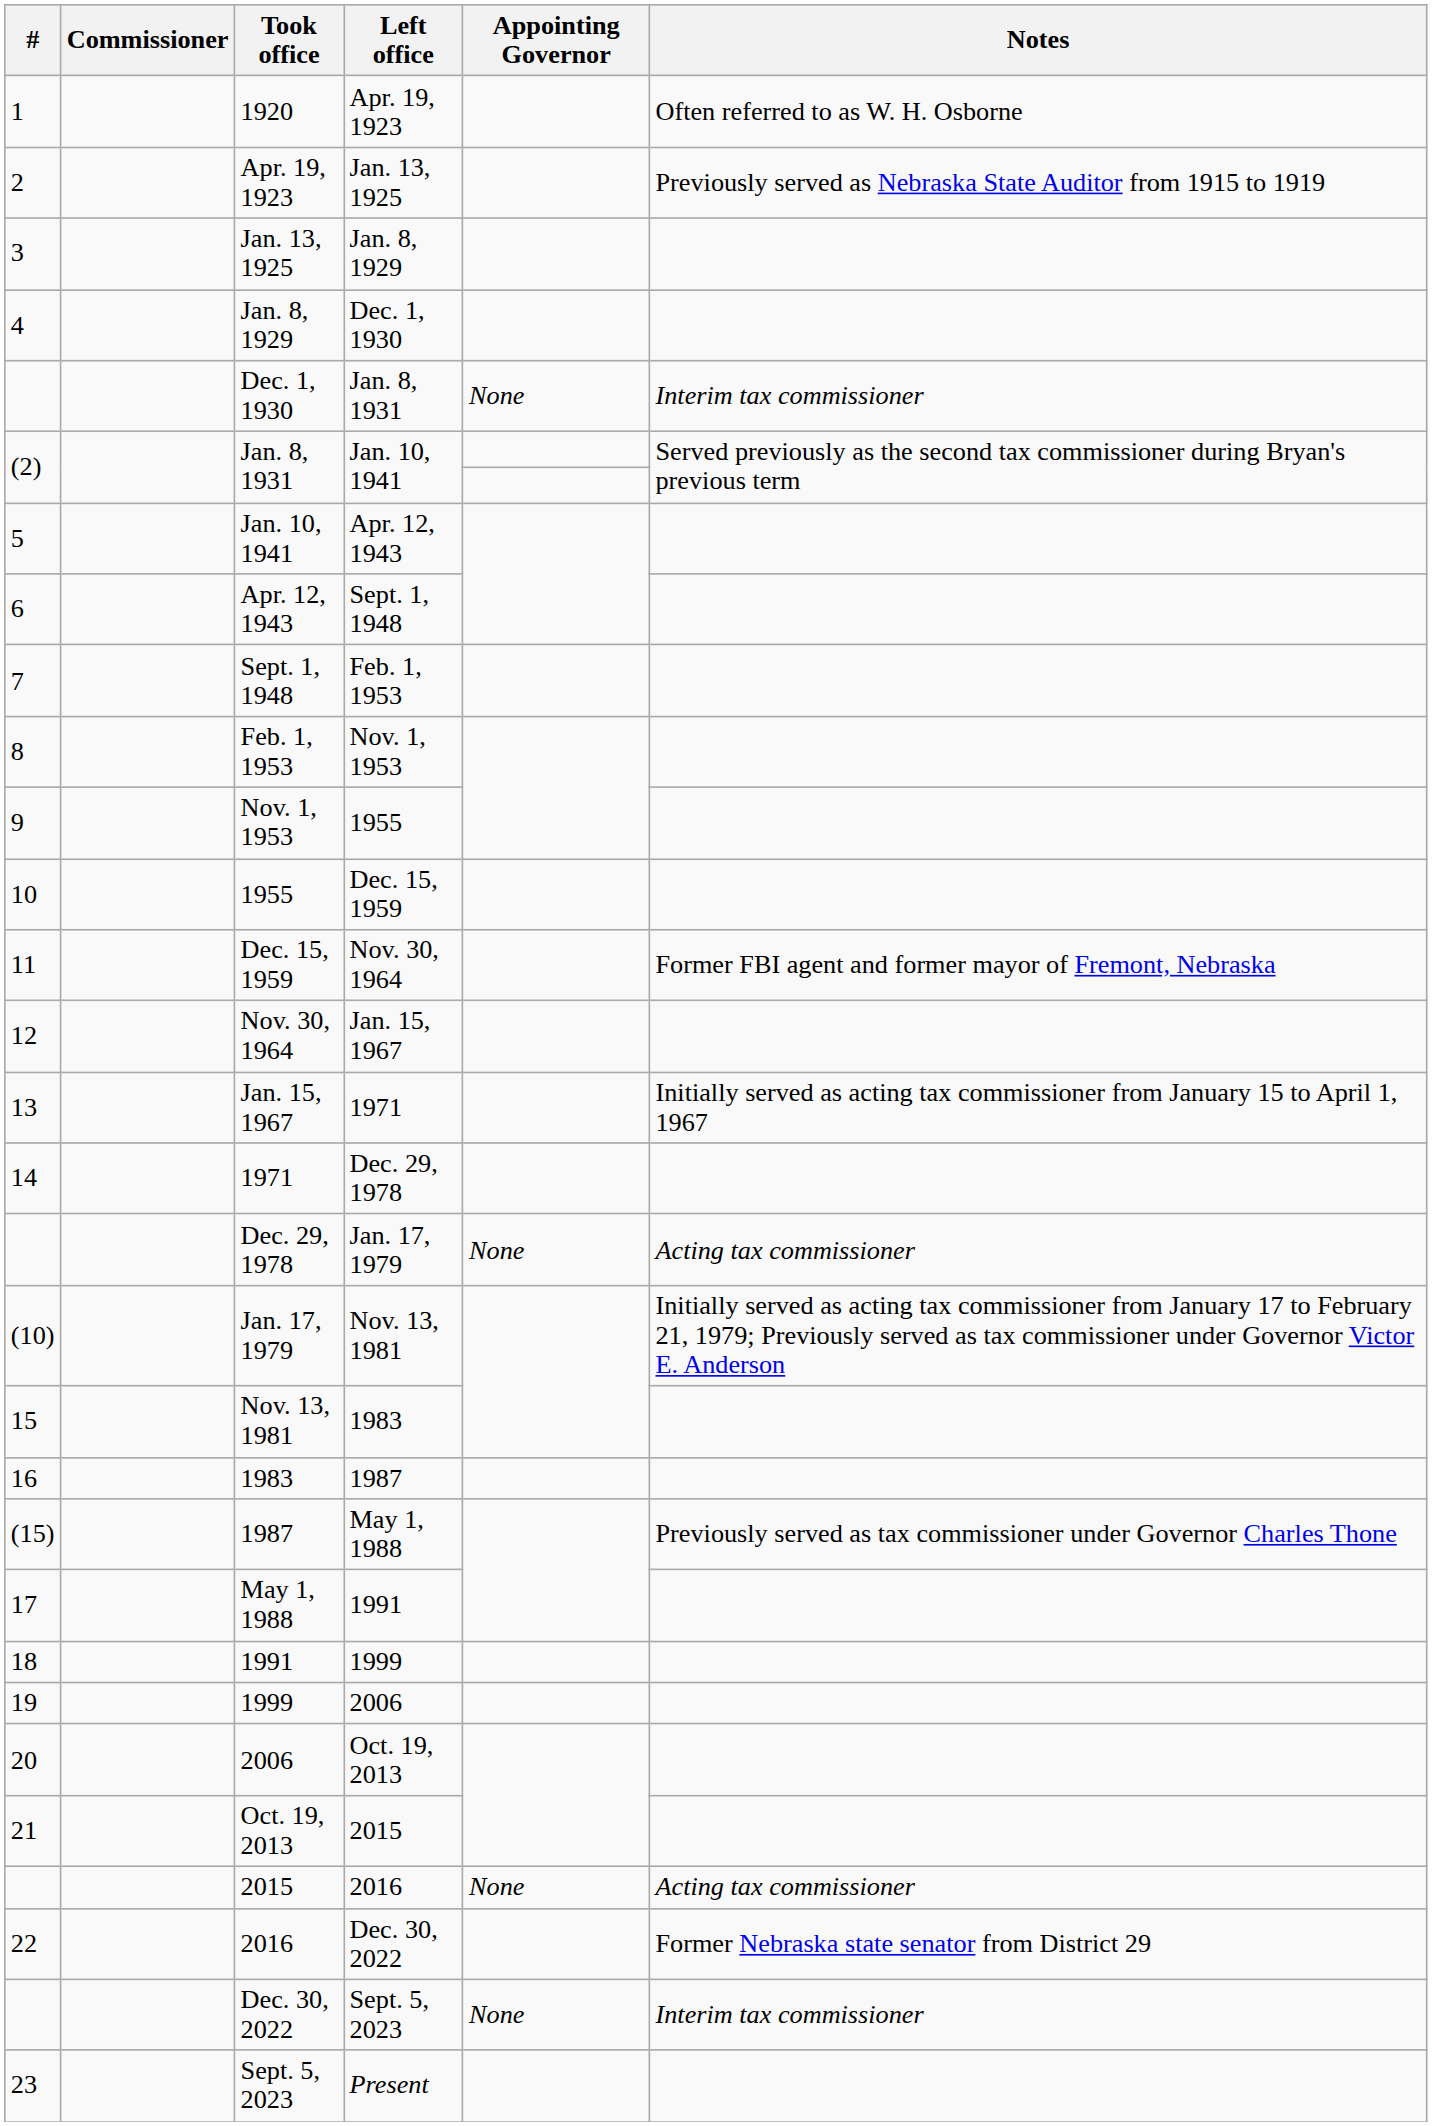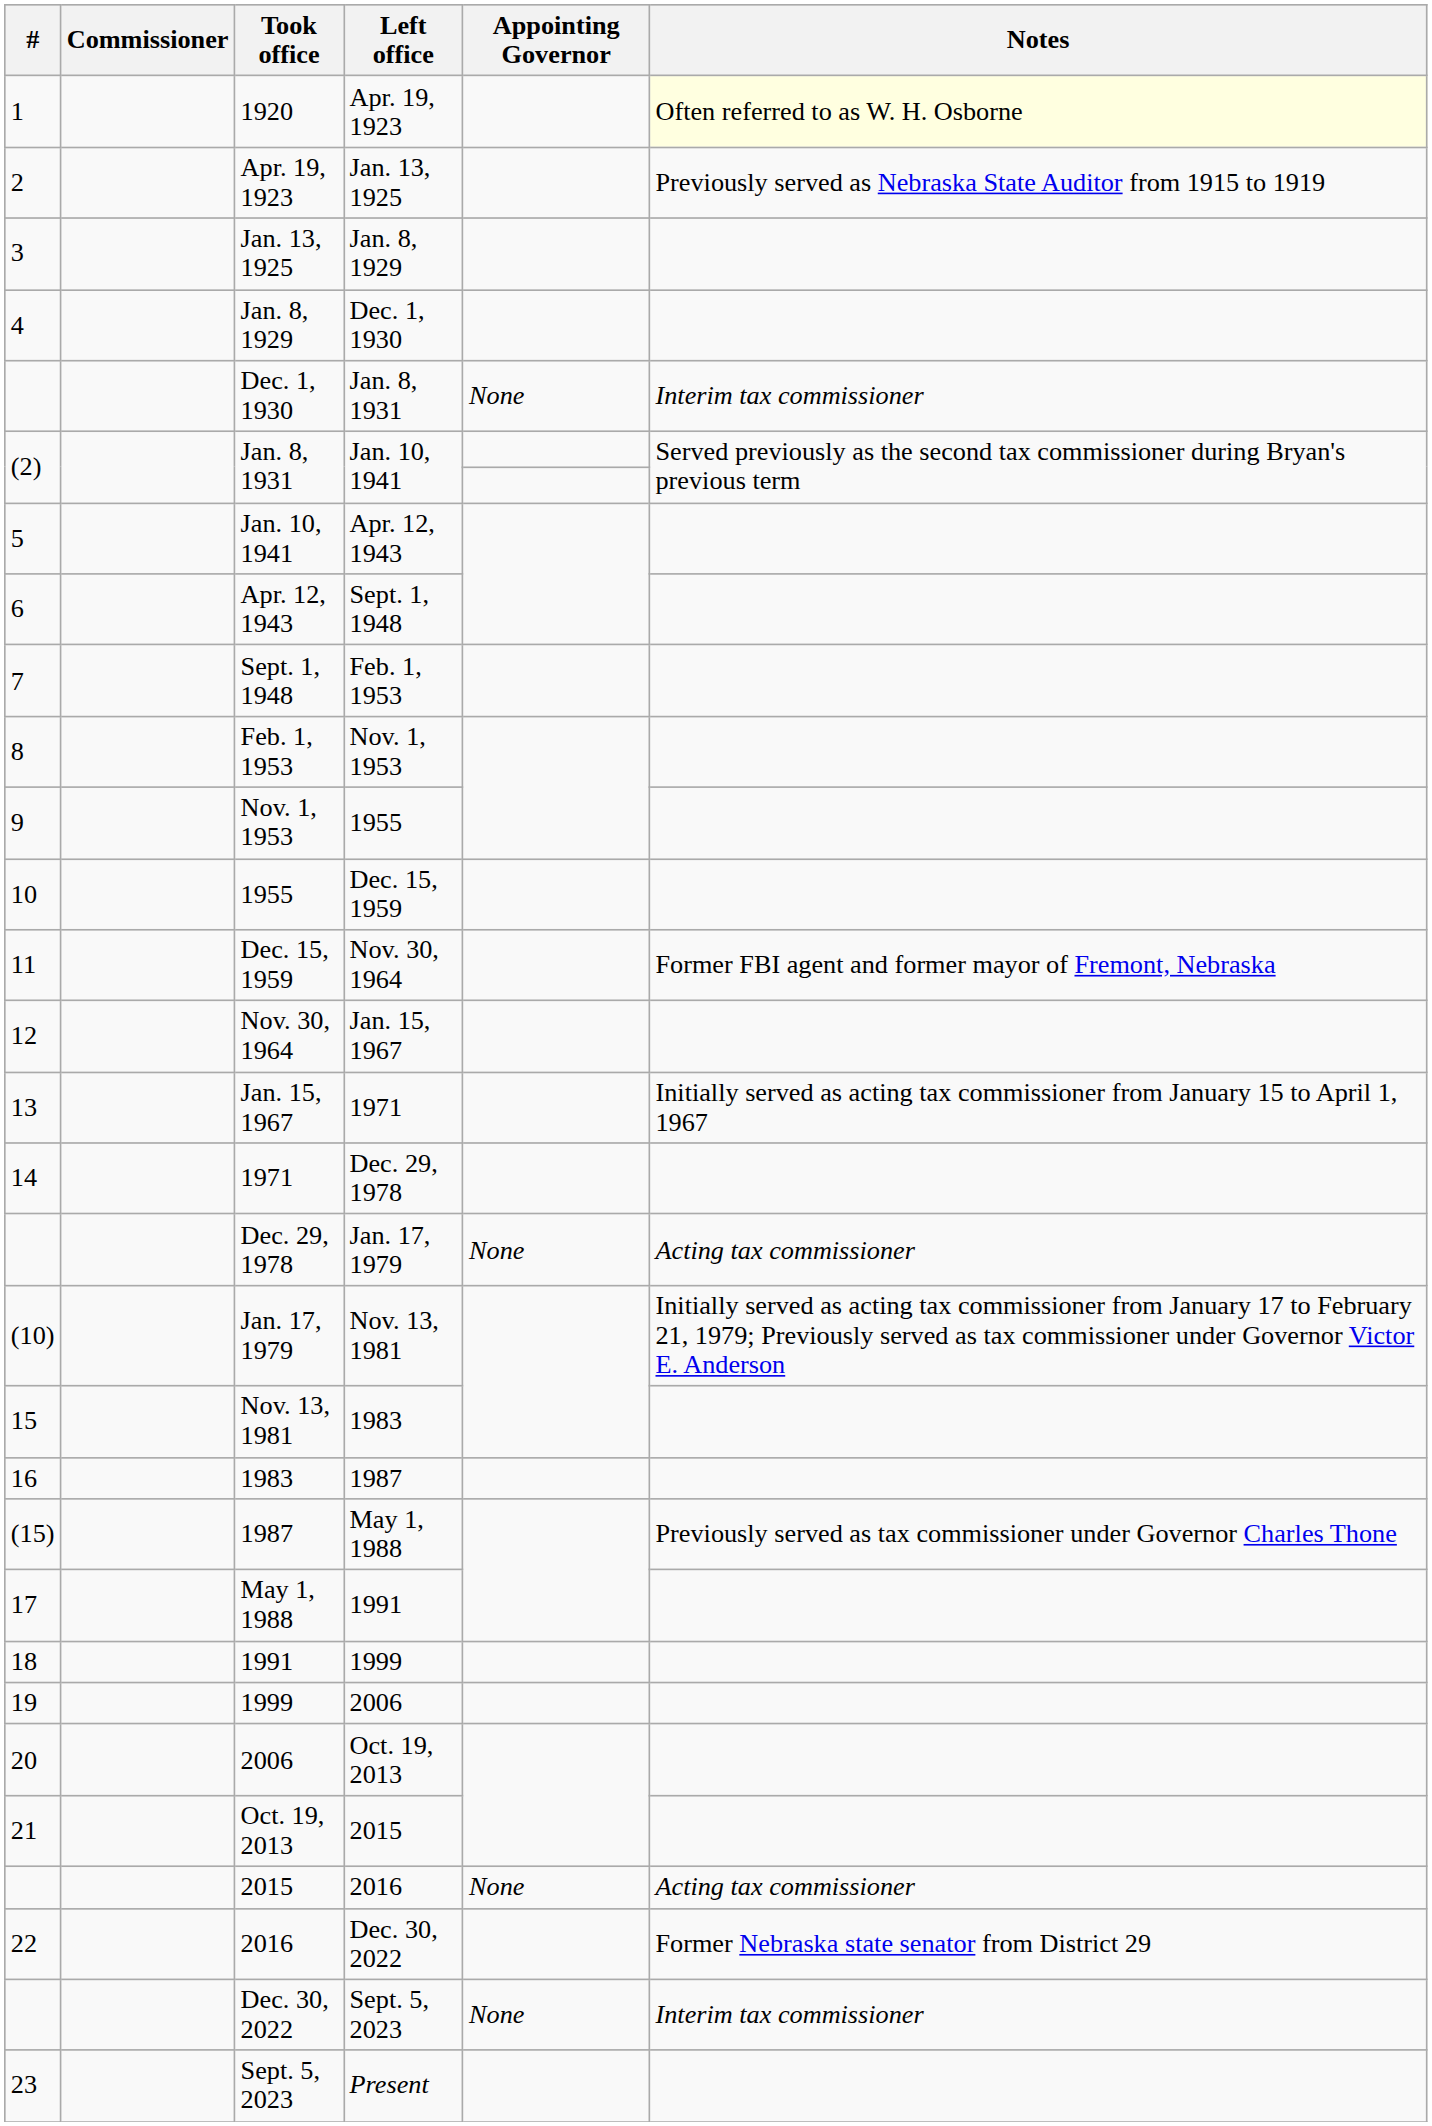(839, 111) no background -> (839, 111) lightyellow background
